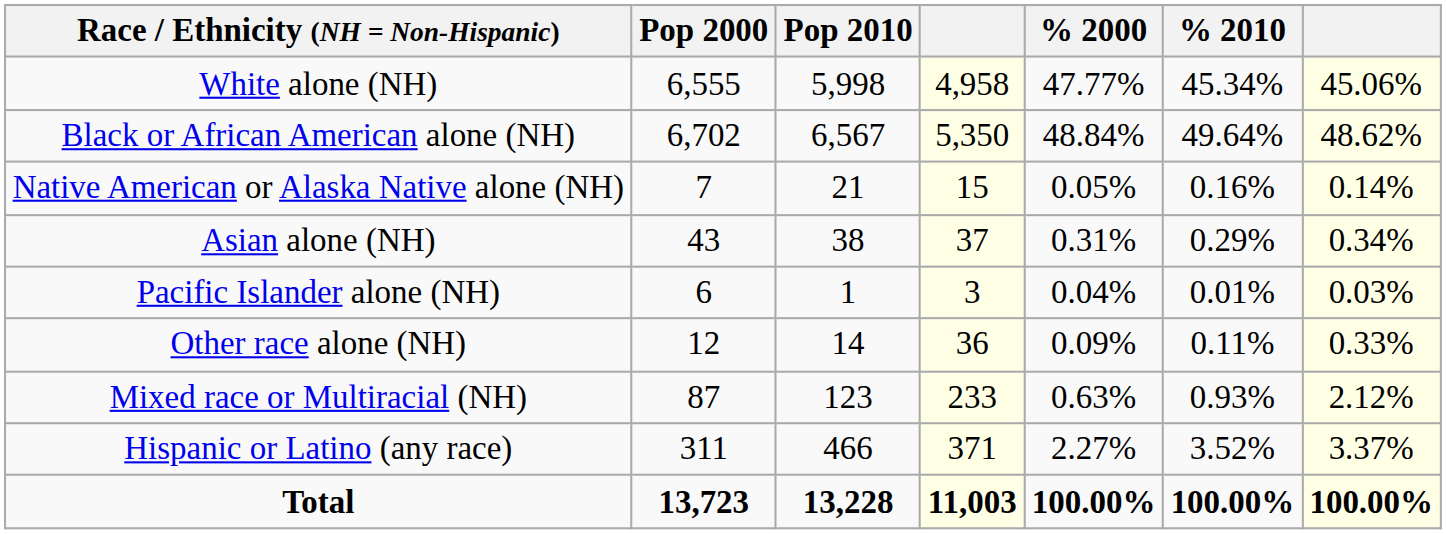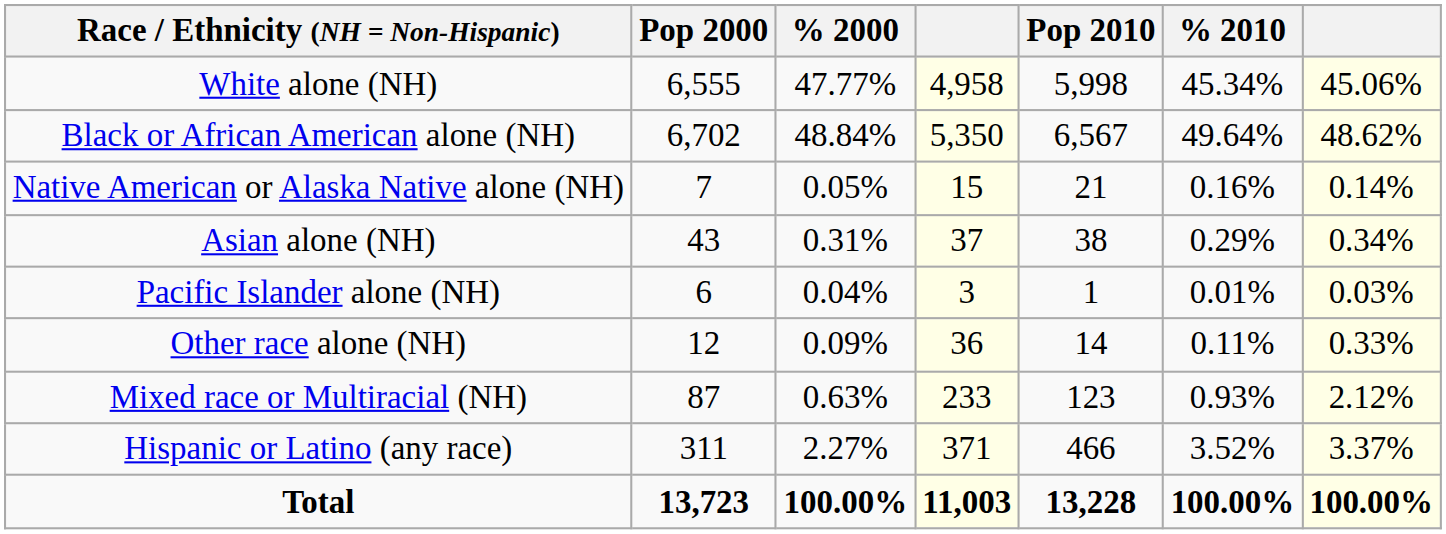columns swapped: (848, 30) <-> (1094, 30)
